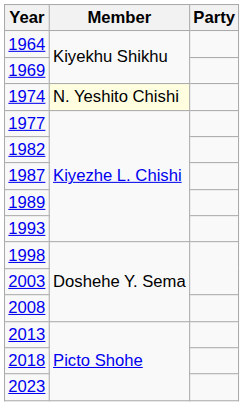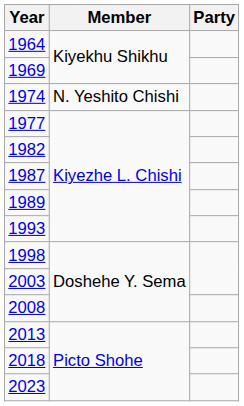(116, 96) lightyellow background -> (116, 96) no background
